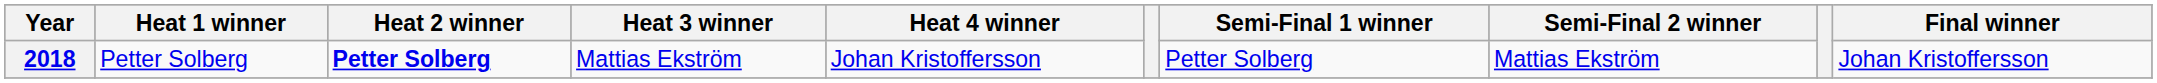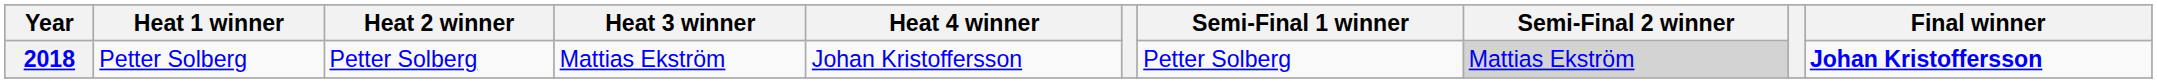(412, 59) bold -> (403, 59) normal
(1577, 59) no background -> (1552, 59) lightgrey background
(1944, 59) normal -> (1926, 59) bold
